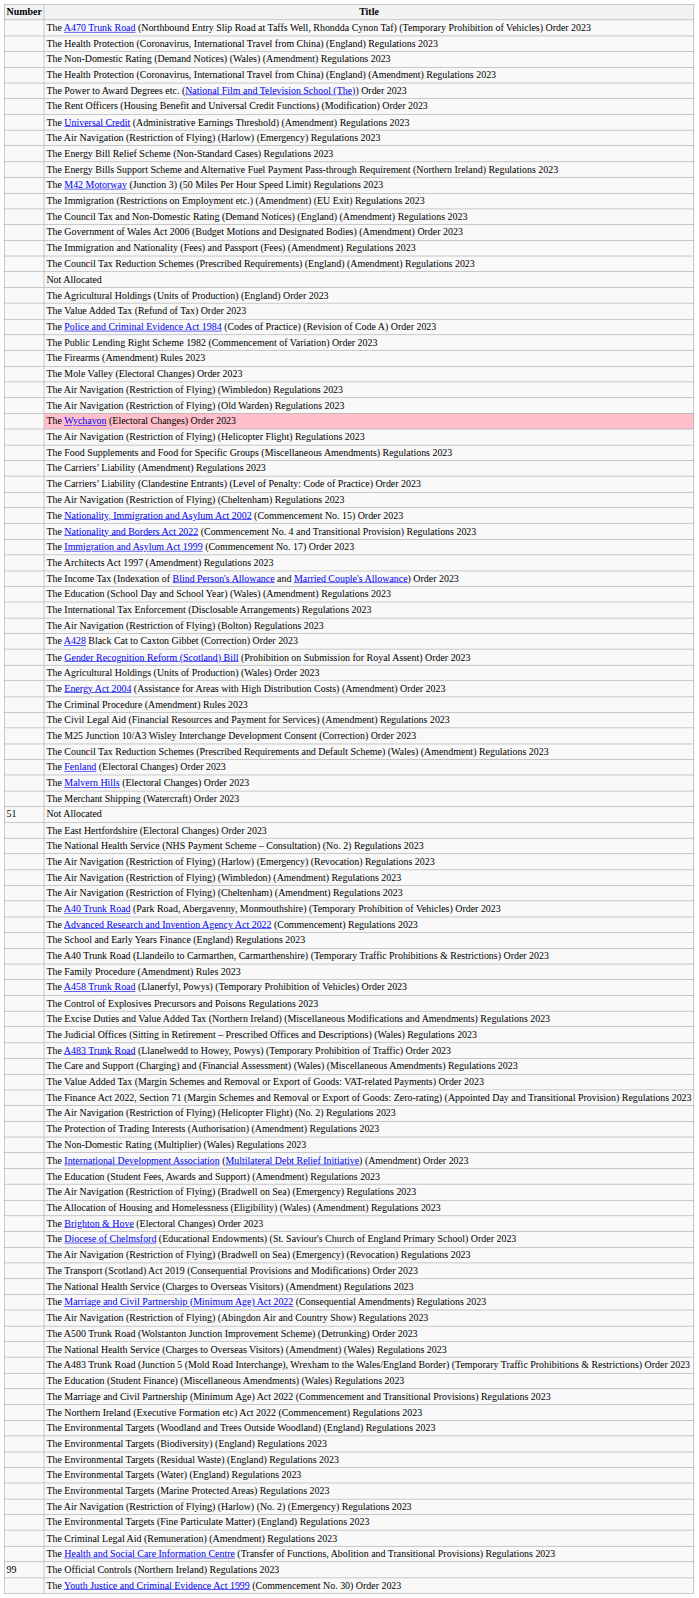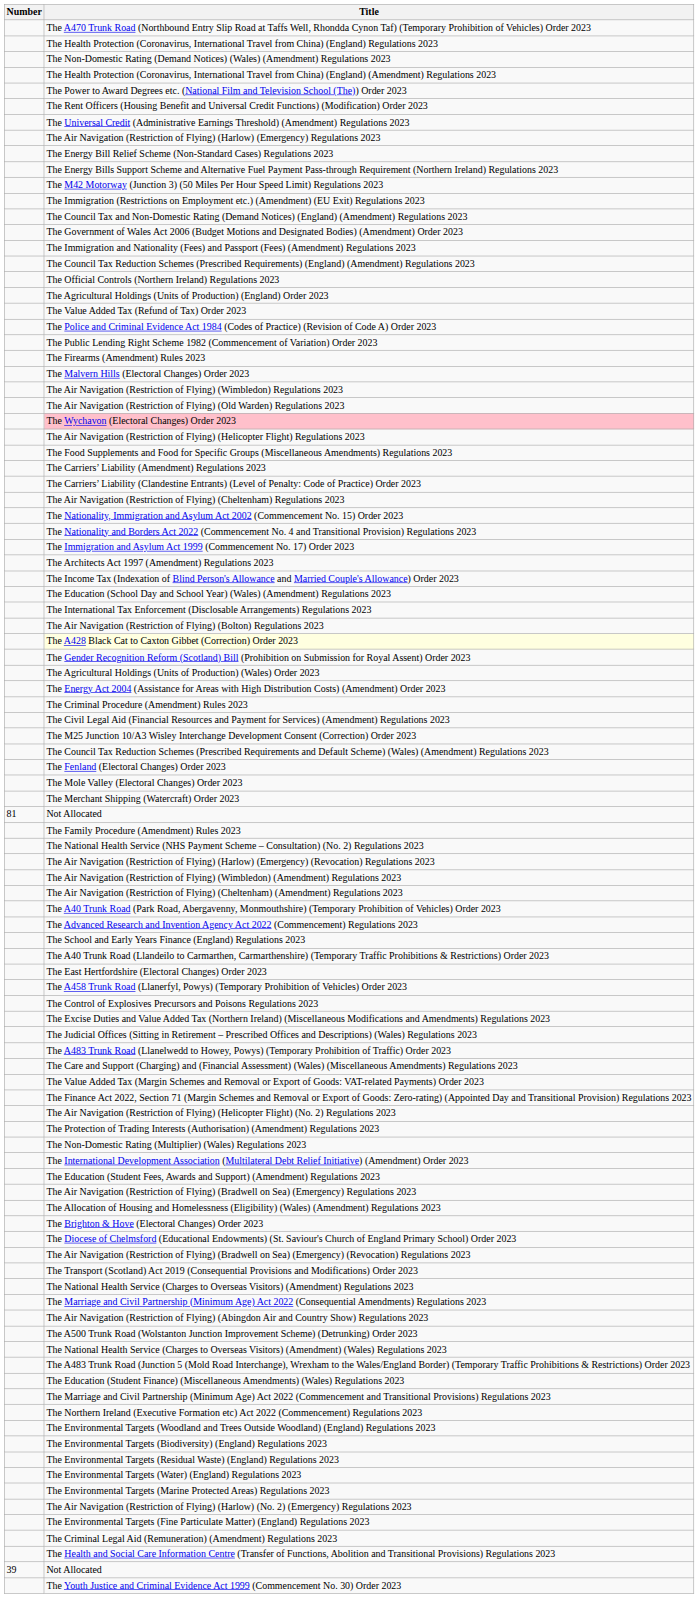(74, 279) Not Allocated -> (163, 279) The Official Controls (Northern Ireland) Regulations 2023
(144, 374) The Mole Valley (Electoral Changes) Order 2023 -> (148, 374) The Malvern Hills (Electoral Changes) Order 2023
(172, 641) no background -> (172, 641) lightyellow background
(148, 783) The Malvern Hills (Electoral Changes) Order 2023 -> (144, 783) The Mole Valley (Electoral Changes) Order 2023
(12, 814) 51 -> (12, 814) 81
(157, 830) The East Hertfordshire (Electoral Changes) Order 2023 -> (144, 830) The Family Procedure (Amendment) Rules 2023
(144, 972) The Family Procedure (Amendment) Rules 2023 -> (157, 972) The East Hertfordshire (Electoral Changes) Order 2023
(12, 1569) 99 -> (12, 1569) 39
(163, 1569) The Official Controls (Northern Ireland) Regulations 2023 -> (74, 1569) Not Allocated
